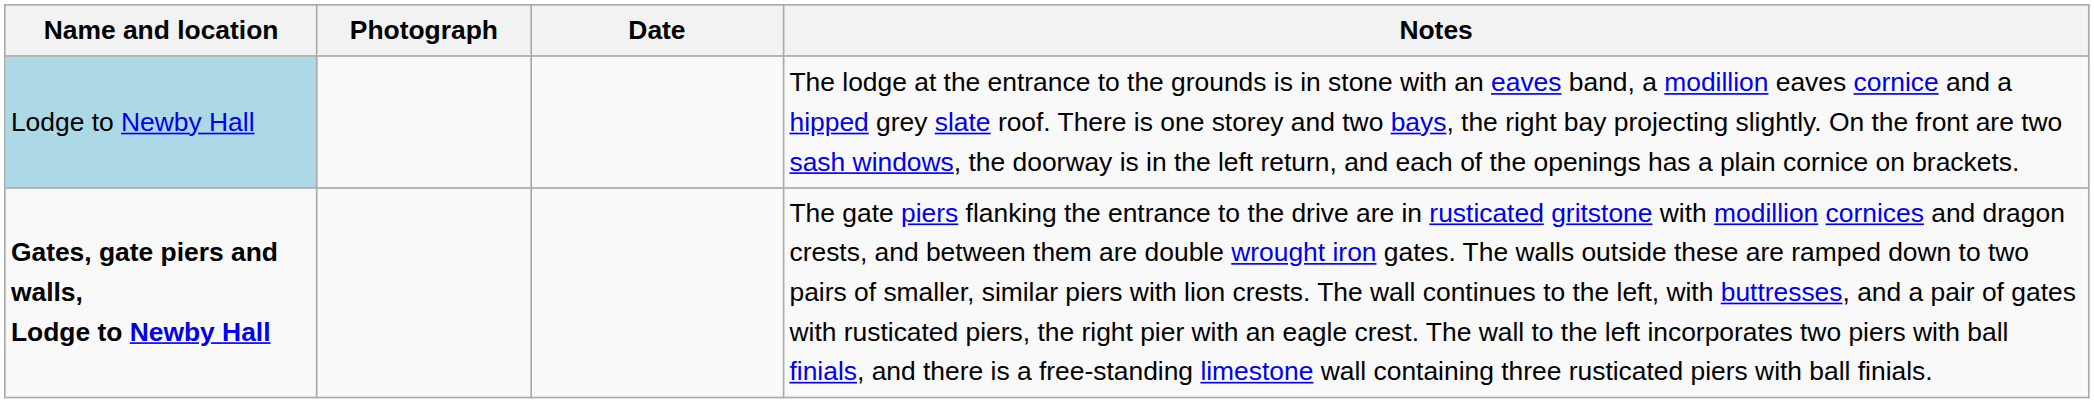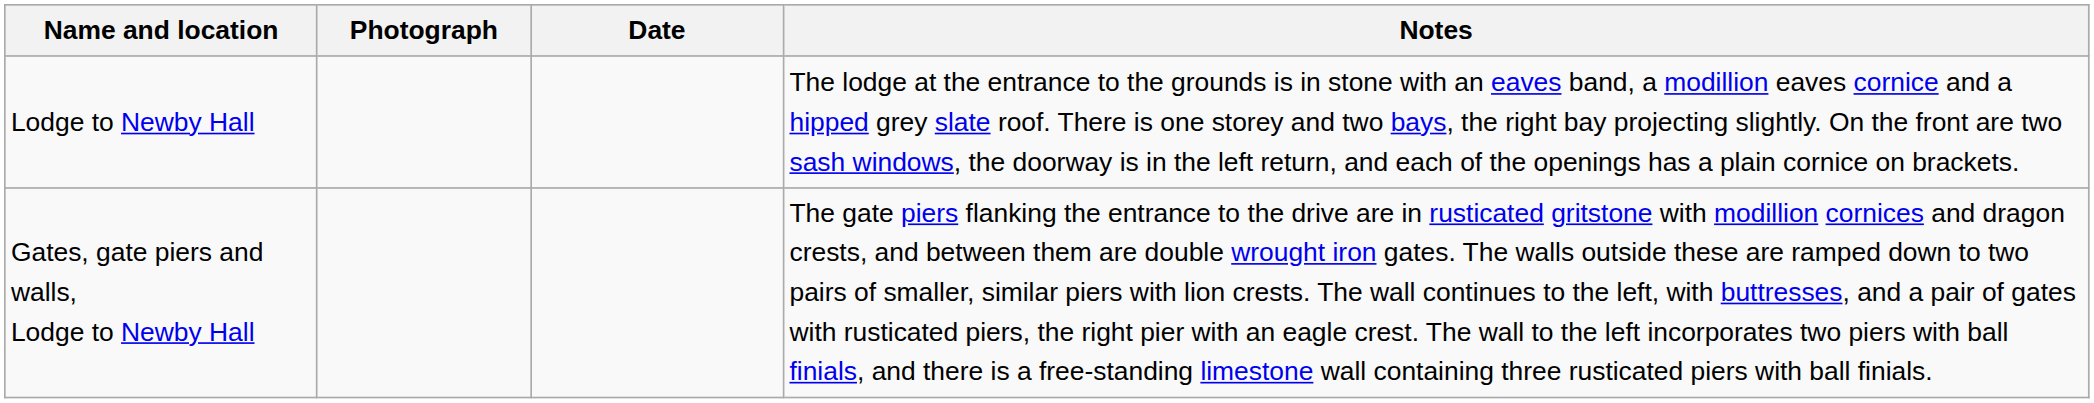(133, 121) lightblue background -> (133, 121) no background
(144, 292) bold -> (137, 292) normal
